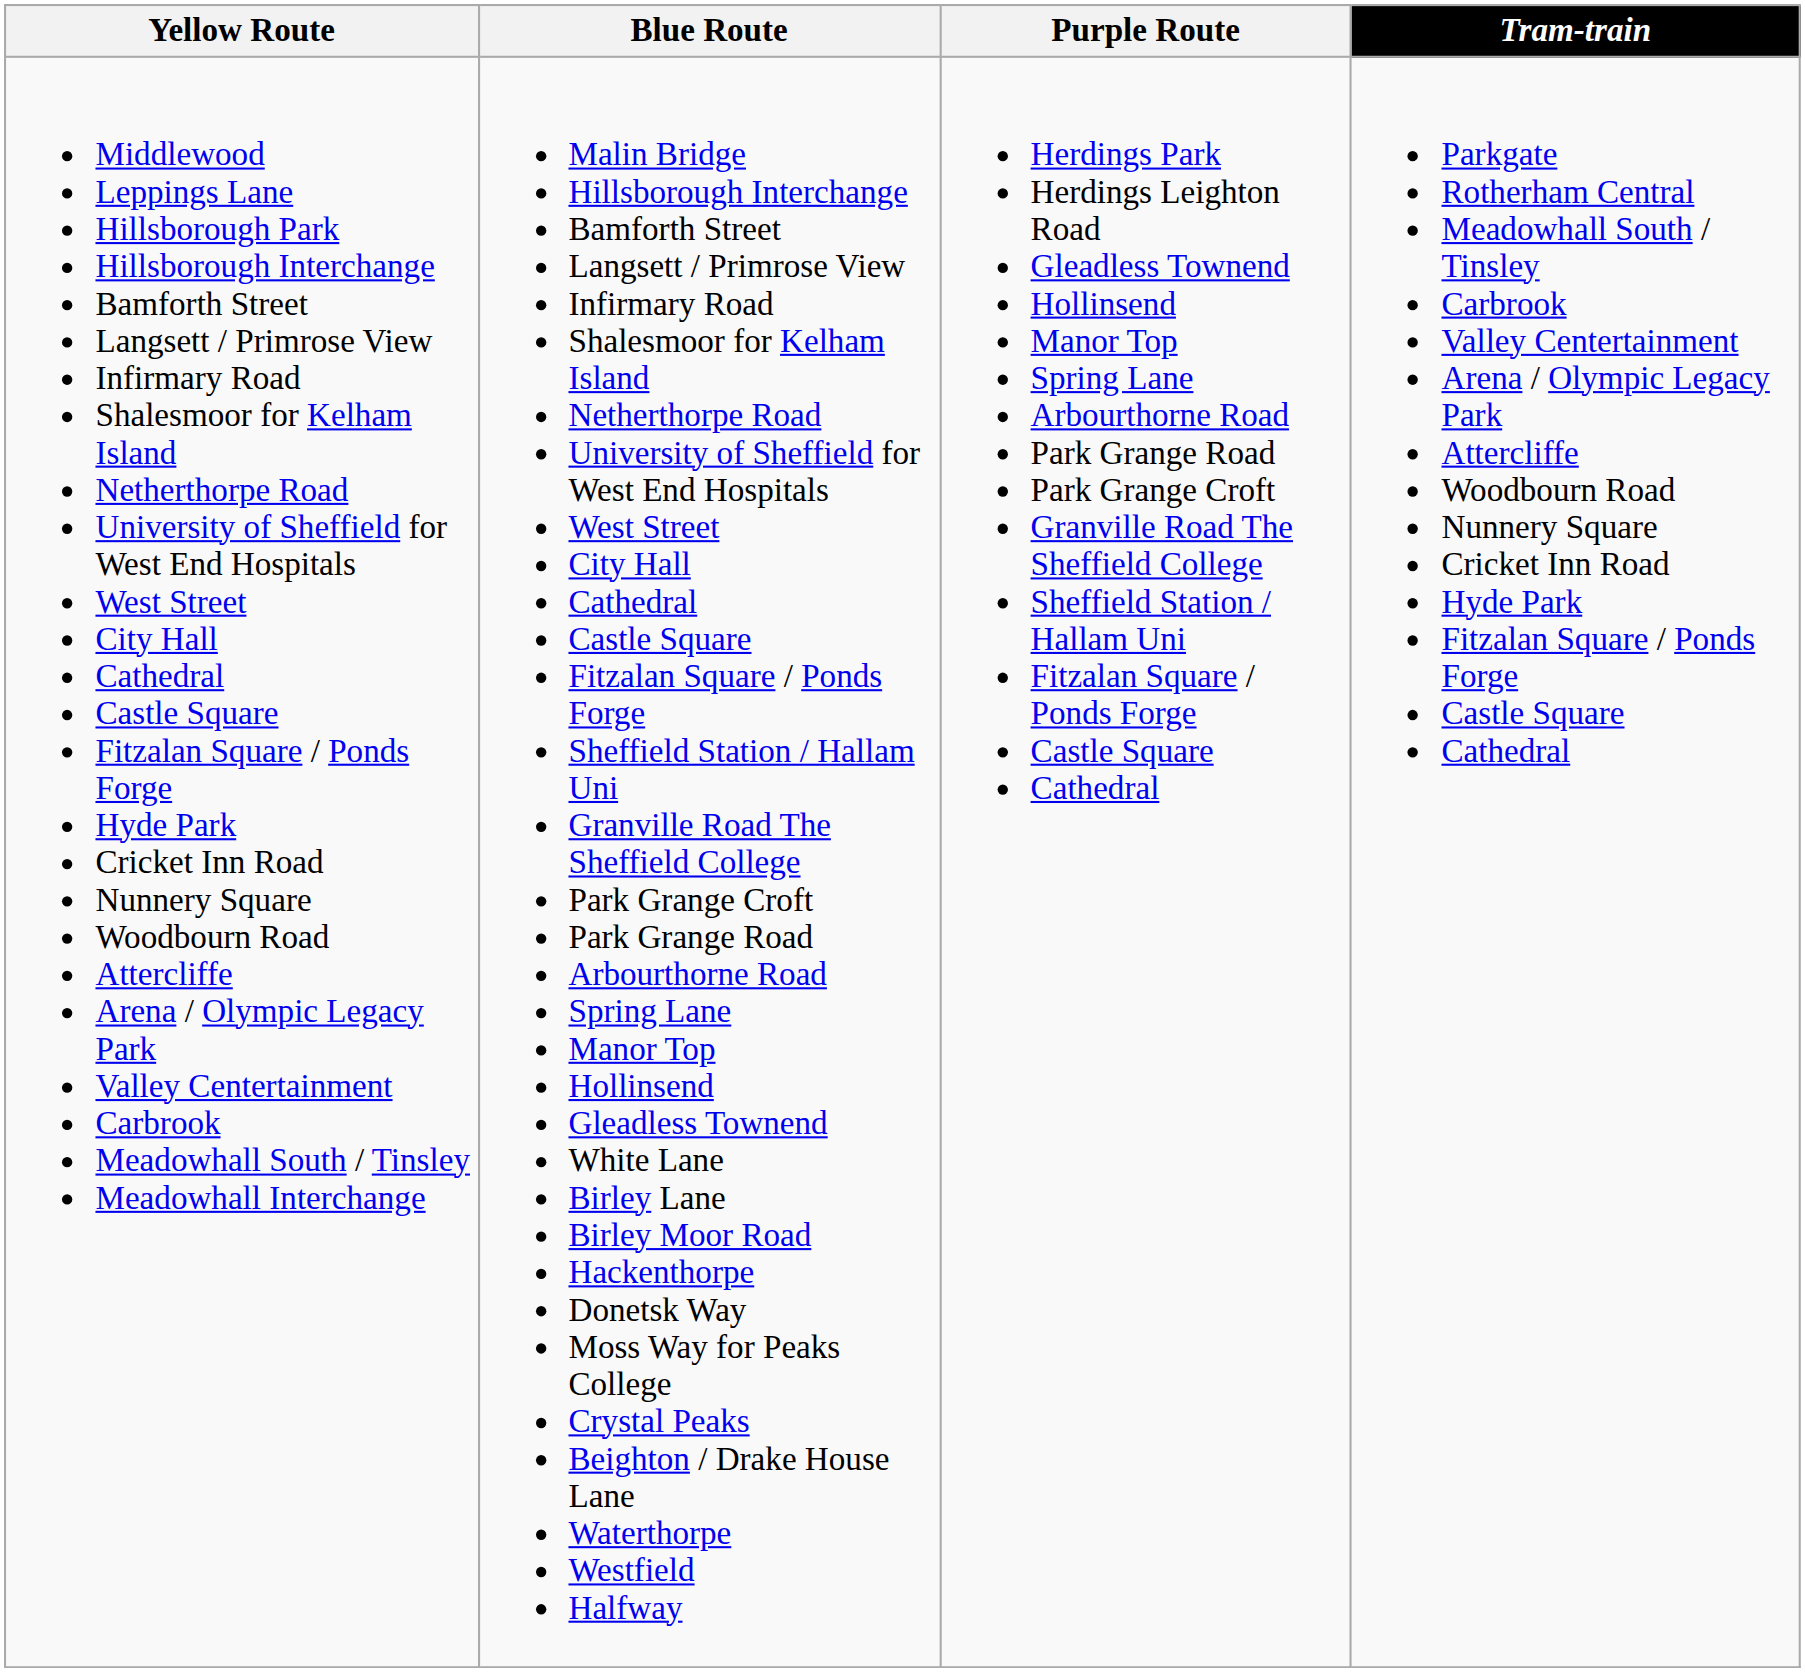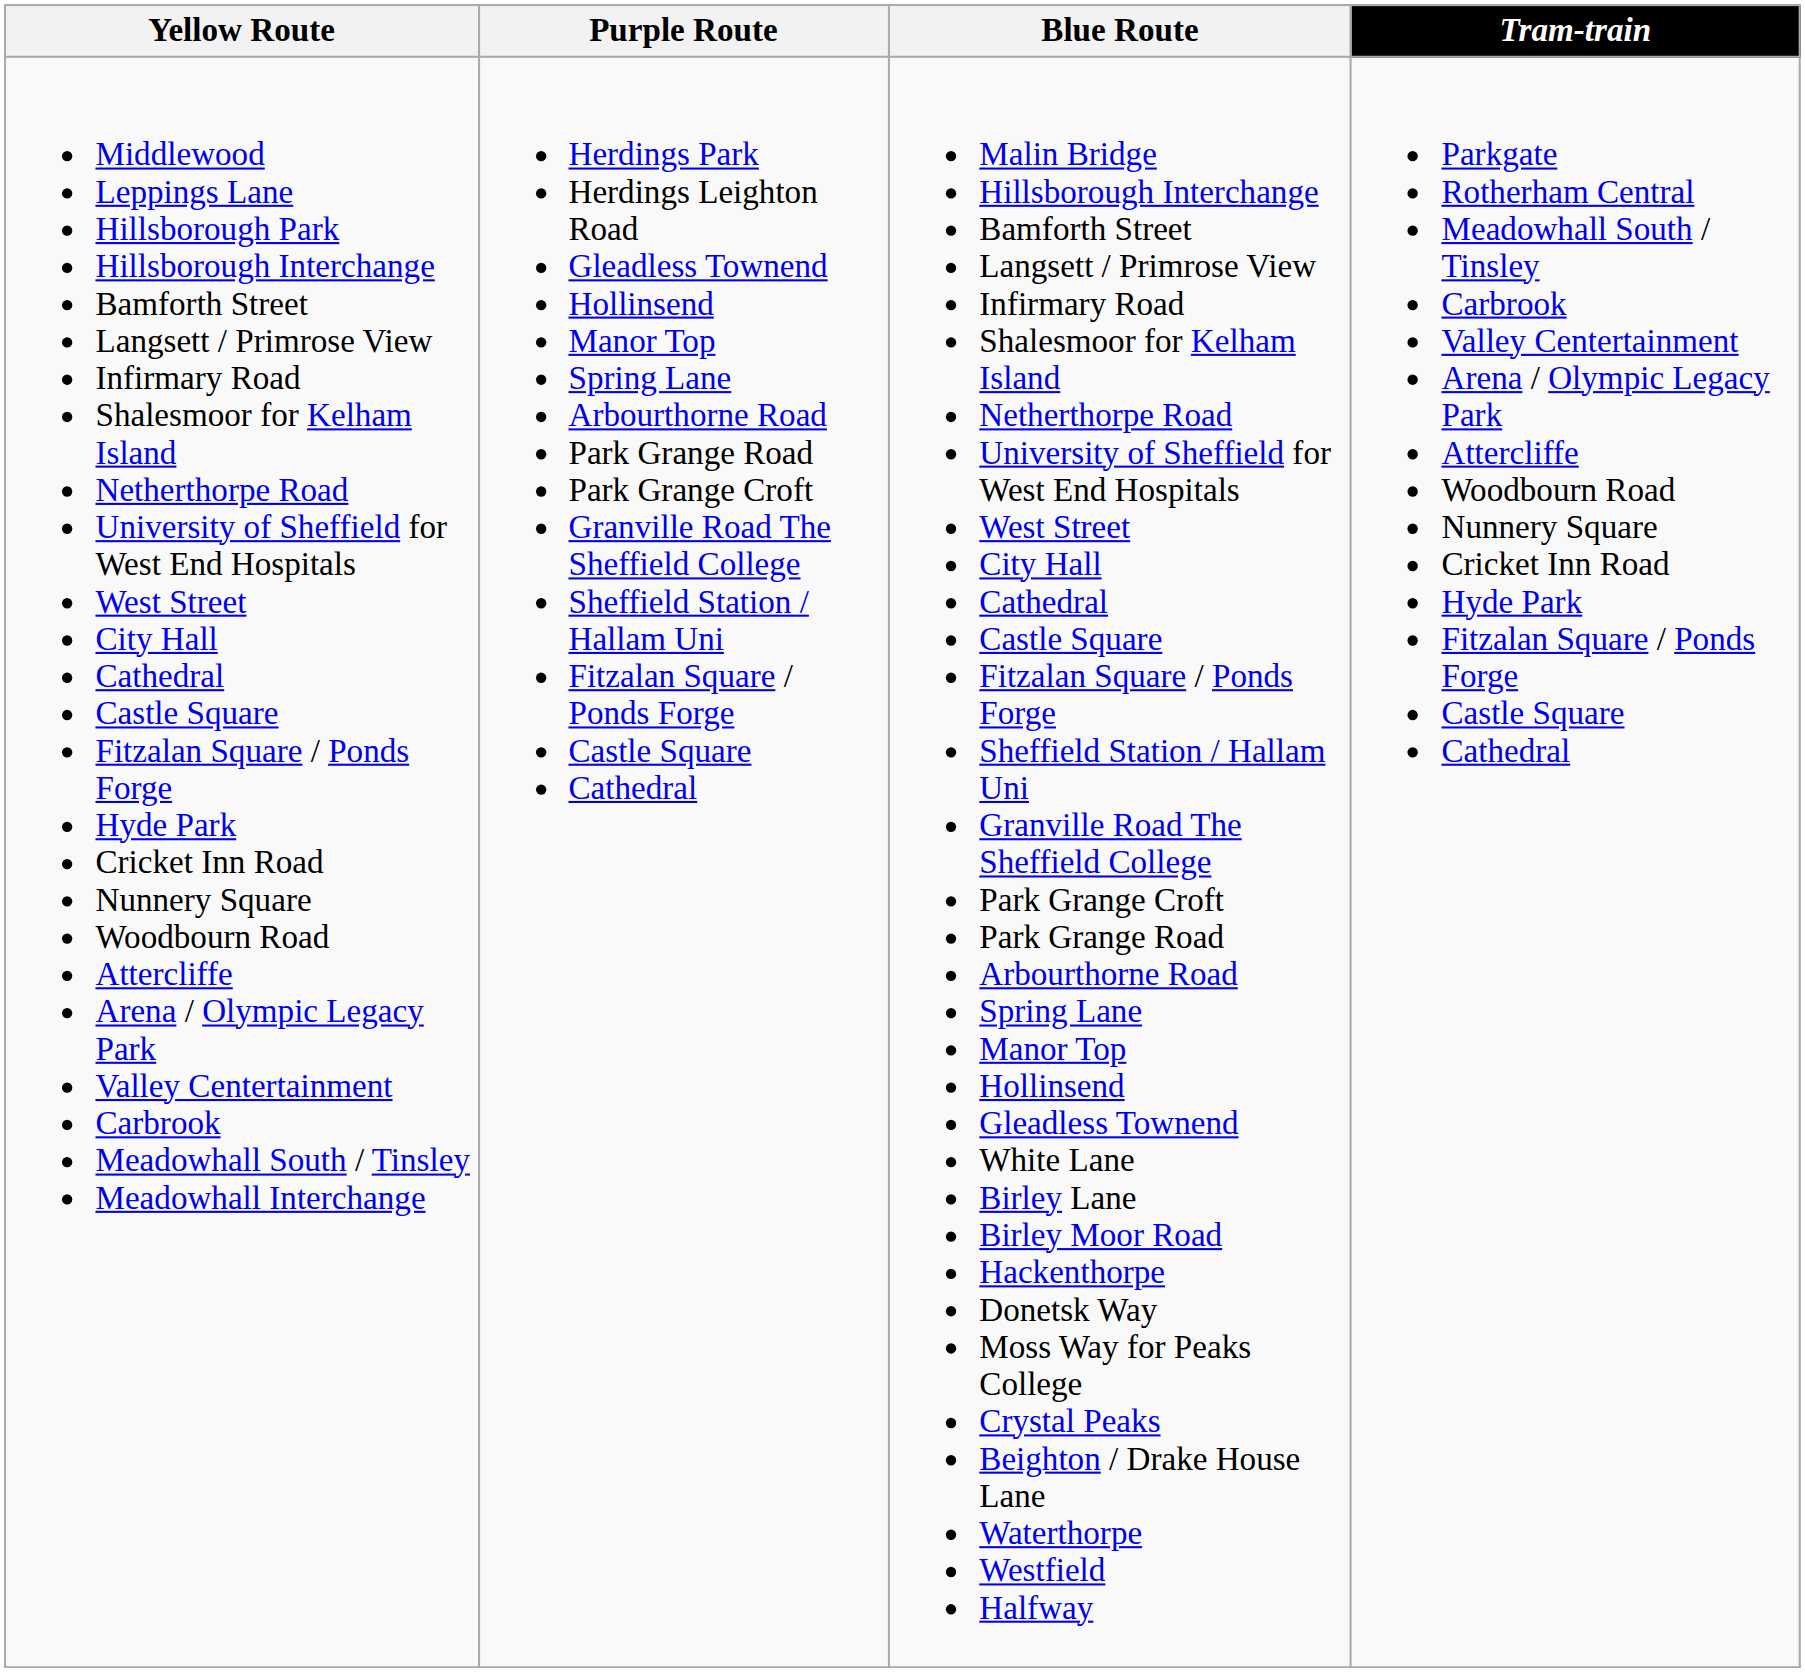columns swapped: (709, 30) <-> (1146, 30)
